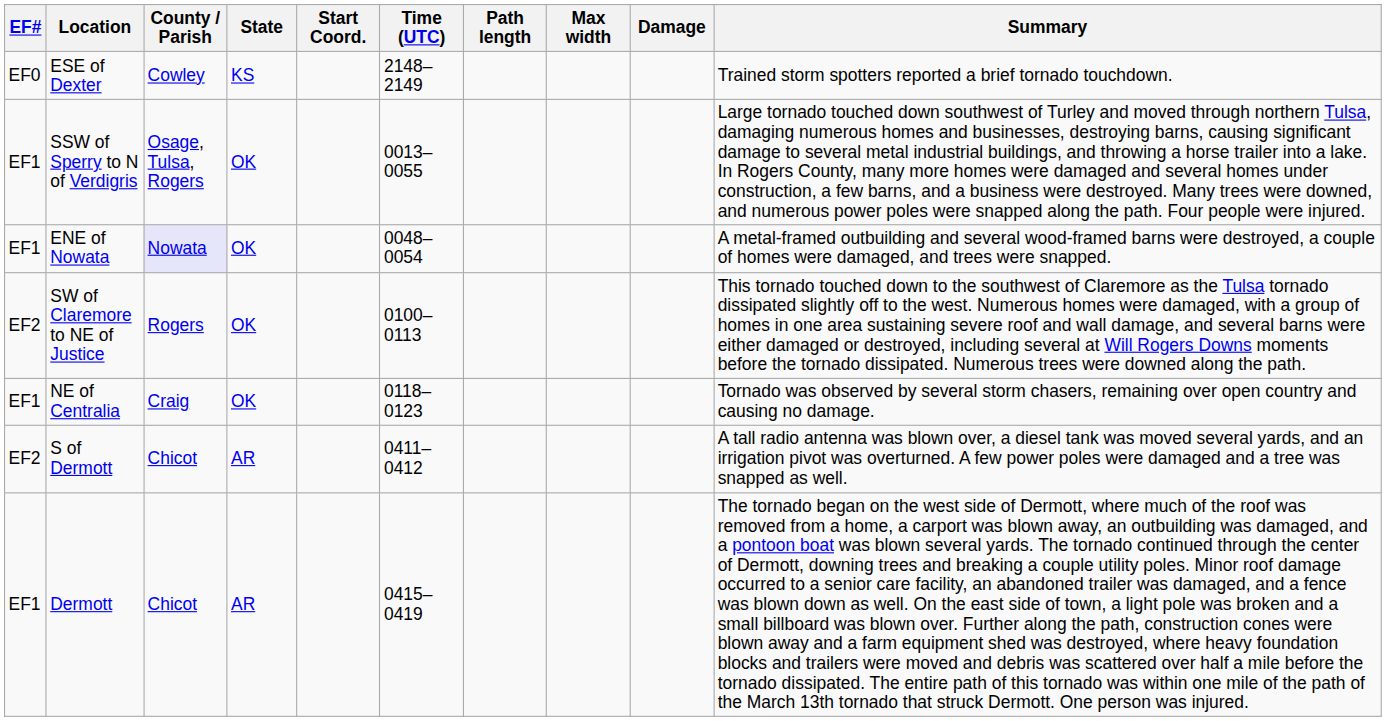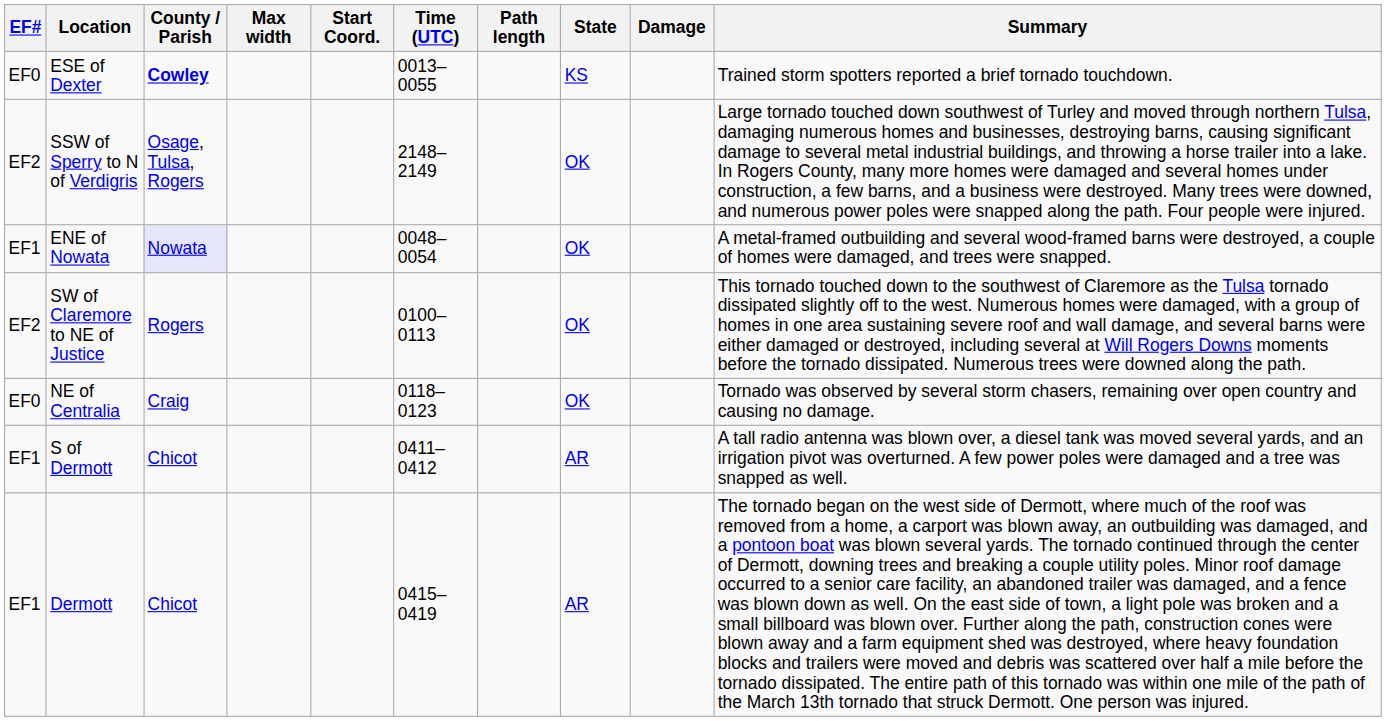columns swapped: (262, 28) <-> (588, 28)
(176, 75) normal -> (178, 75) bold
(408, 75) 2148–2149 -> (422, 75) 0013–0055
(25, 161) EF1 -> (25, 161) EF2
(408, 161) 0013–0055 -> (422, 161) 2148–2149
(25, 401) EF1 -> (25, 401) EF0
(25, 458) EF2 -> (25, 458) EF1
